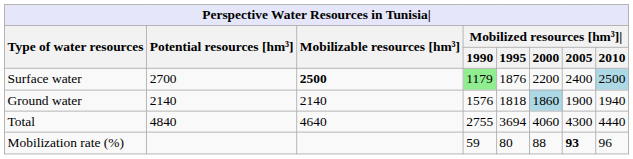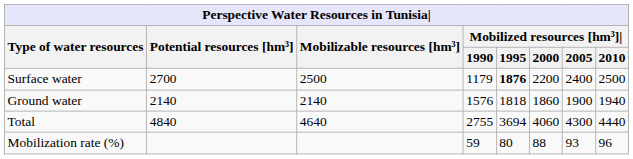(313, 79) bold -> (313, 79) normal
(479, 79) lightgreen background -> (479, 79) no background
(513, 79) normal -> (513, 79) bold
(612, 79) lightblue background -> (612, 79) no background
(546, 100) lightblue background -> (546, 100) no background
(572, 143) bold -> (572, 143) normal
